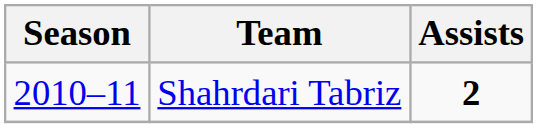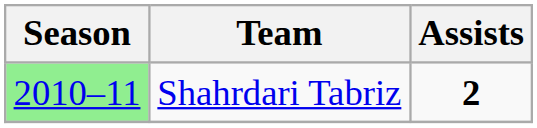(77, 91) no background -> (77, 91) lightgreen background
